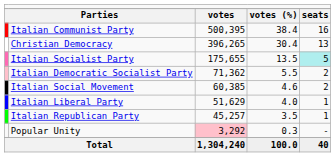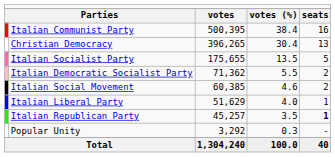(326, 59) paleturquoise background -> (326, 59) no background
(326, 117) normal -> (326, 117) bold
(232, 131) pink background -> (232, 131) no background
